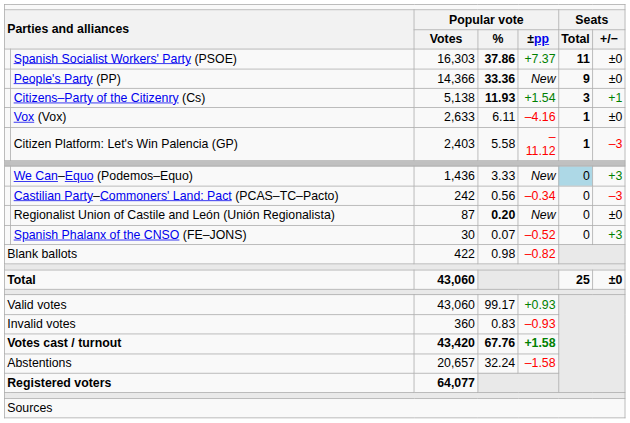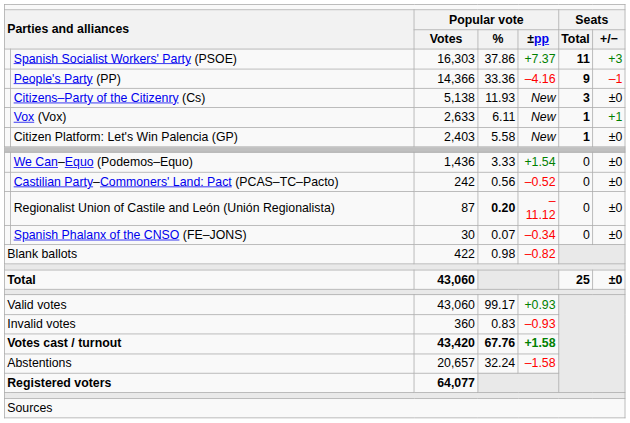(500, 59) bold -> (500, 59) normal
(616, 59) ±0 -> (615, 59) +3
(500, 78) bold -> (500, 78) normal
(543, 78) New -> (540, 78) –4.16
(616, 78) ±0 -> (616, 78) –1
(500, 98) bold -> (500, 98) normal
(540, 98) +1.54 -> (543, 98) New
(615, 98) +1 -> (616, 98) ±0
(540, 117) –4.16 -> (543, 117) New
(616, 117) ±0 -> (615, 117) +1
(541, 144) –11.12 -> (543, 137) New
(616, 144) –3 -> (616, 137) ±0
(543, 176) New -> (540, 162) +1.54
(586, 176) lightblue background -> (586, 162) no background
(615, 176) +3 -> (616, 162) ±0
(540, 195) –0.34 -> (540, 181) –0.52
(616, 195) –3 -> (616, 181) ±0
(543, 215) New -> (541, 208) –11.12
(540, 234) –0.52 -> (540, 234) –0.34
(615, 234) +3 -> (616, 234) ±0
